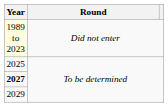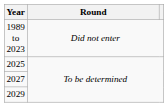(16, 38) lightyellow background -> (16, 38) no background
(16, 79) bold -> (16, 79) normal
